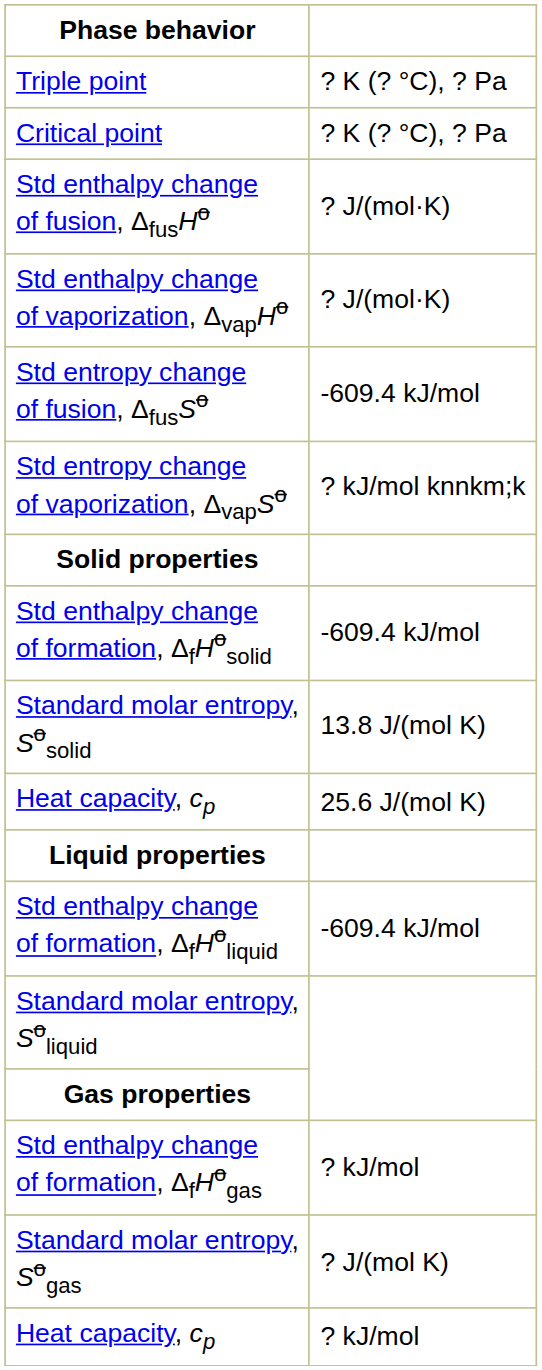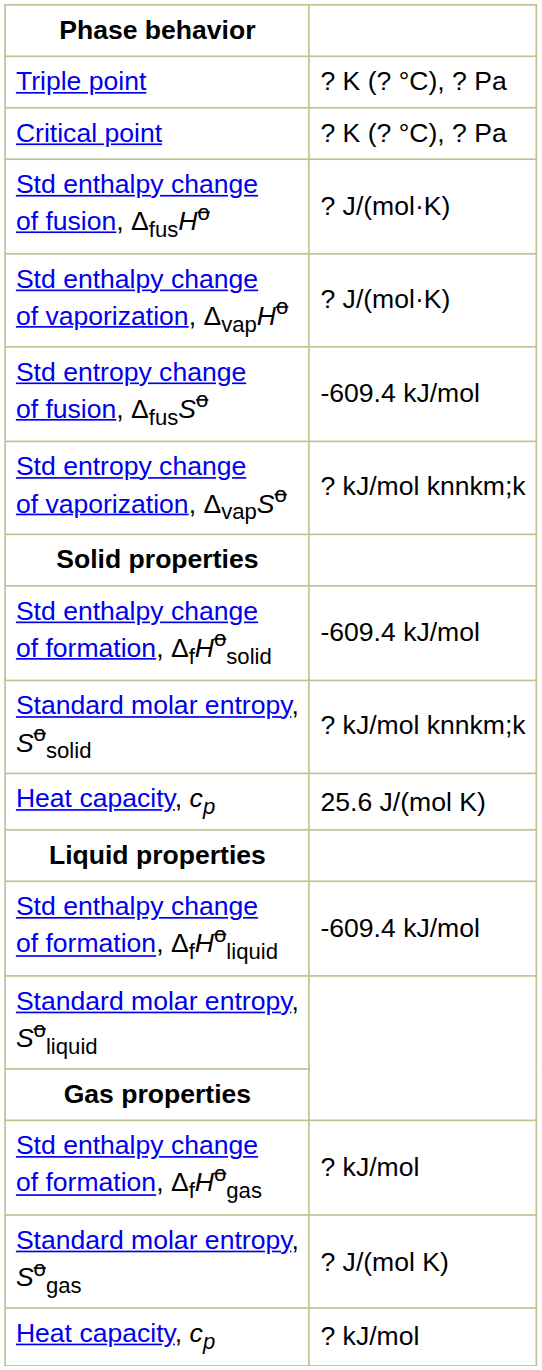(403, 726) 13.8 J/(mol K) -> (423, 726) ? kJ/mol knnkm;k
